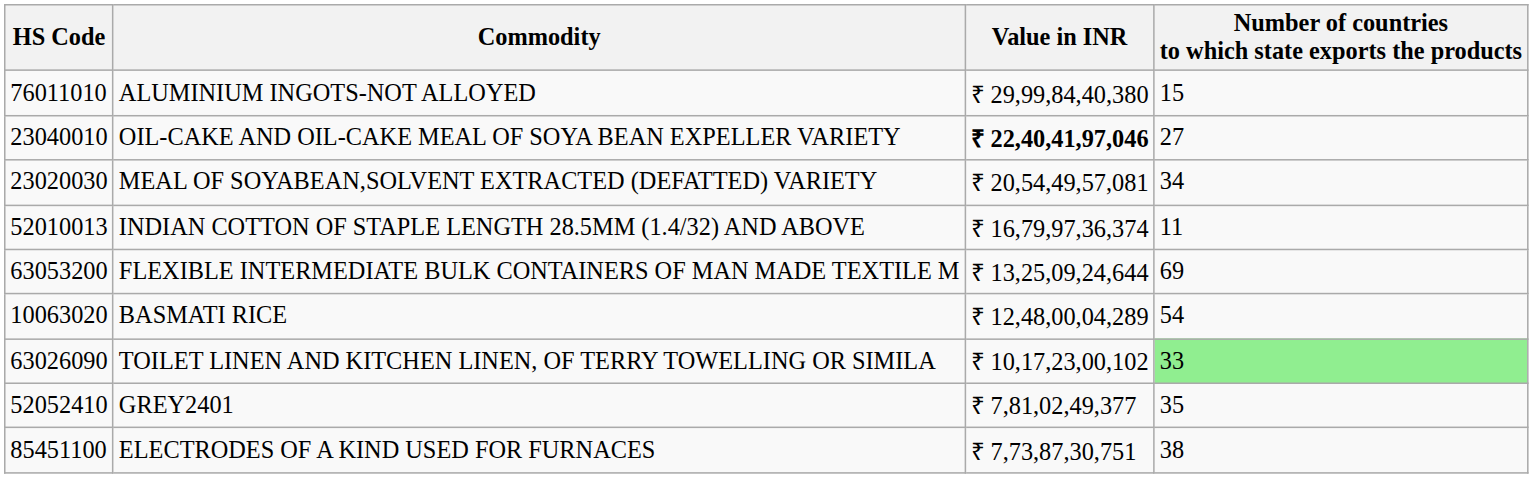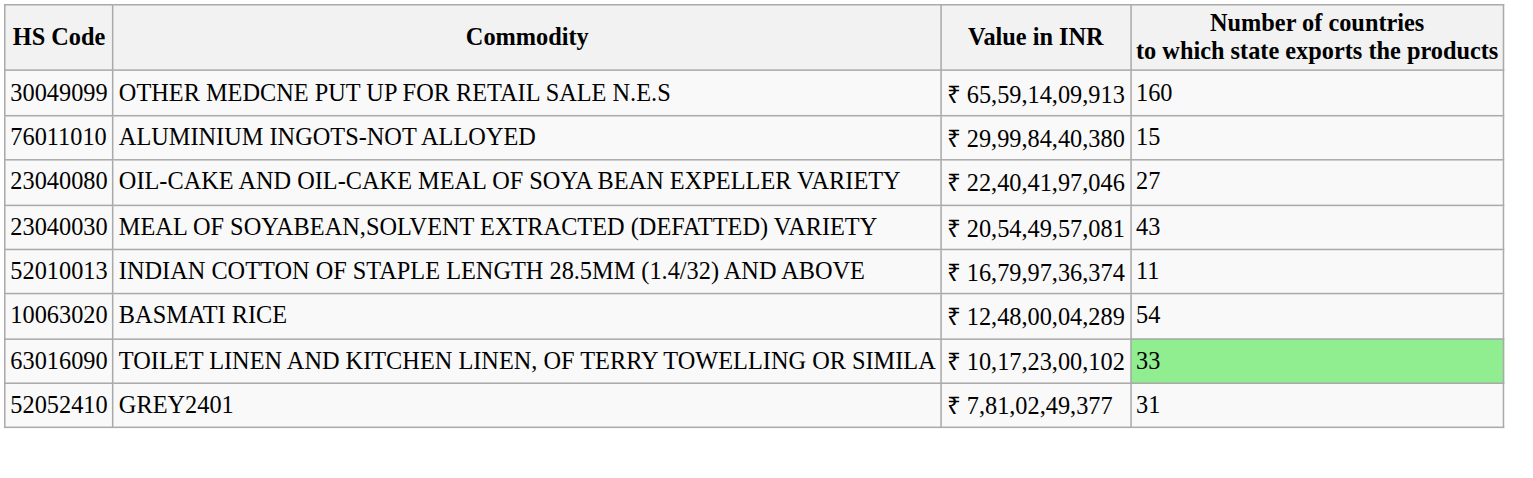+ row: (395, 92)
(59, 137) 23040010 -> (59, 182) 23040080
(1060, 138) bold -> (1036, 183) normal
(59, 182) 23020030 -> (59, 226) 23040030
(1172, 182) 34 -> (1148, 226) 43
- row: (539, 271)
(59, 360) 63026090 -> (59, 360) 63016090
(1172, 405) 35 -> (1148, 405) 31
- row: (387, 449)
